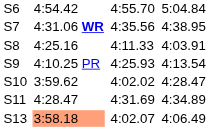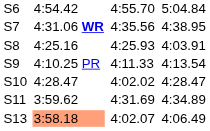(132, 45) 4:11.33 -> (133, 45) 4:25.93
(133, 63) 4:25.93 -> (132, 63) 4:11.33
(56, 82) 3:59.62 -> (56, 82) 4:28.47
(56, 100) 4:28.47 -> (56, 100) 3:59.62
